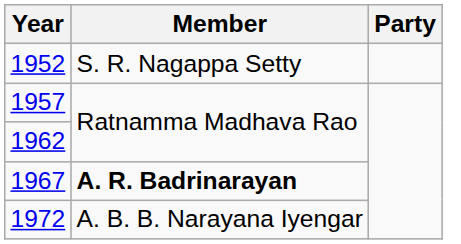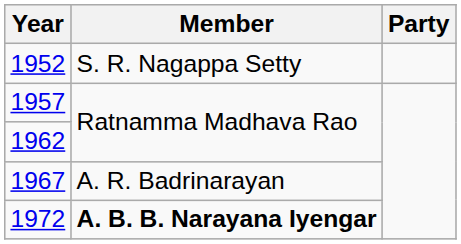(187, 180) bold -> (181, 180) normal
(220, 219) normal -> (227, 219) bold
